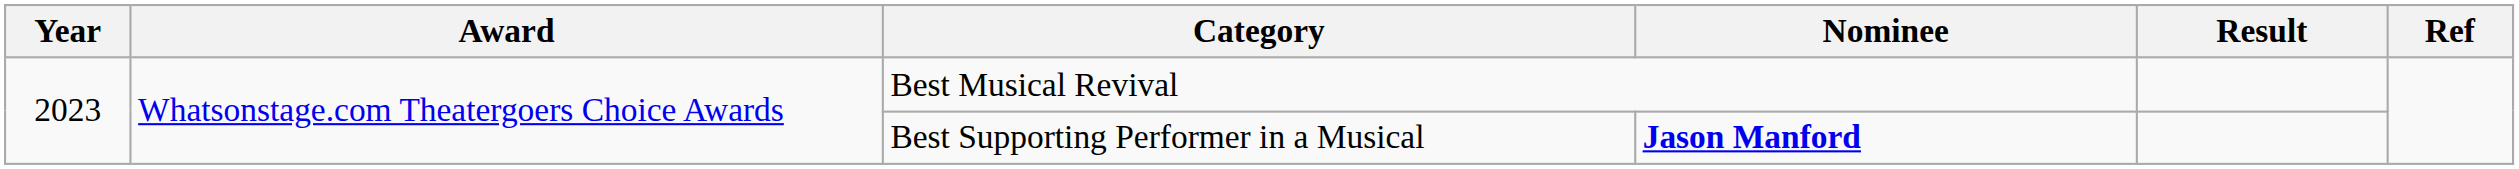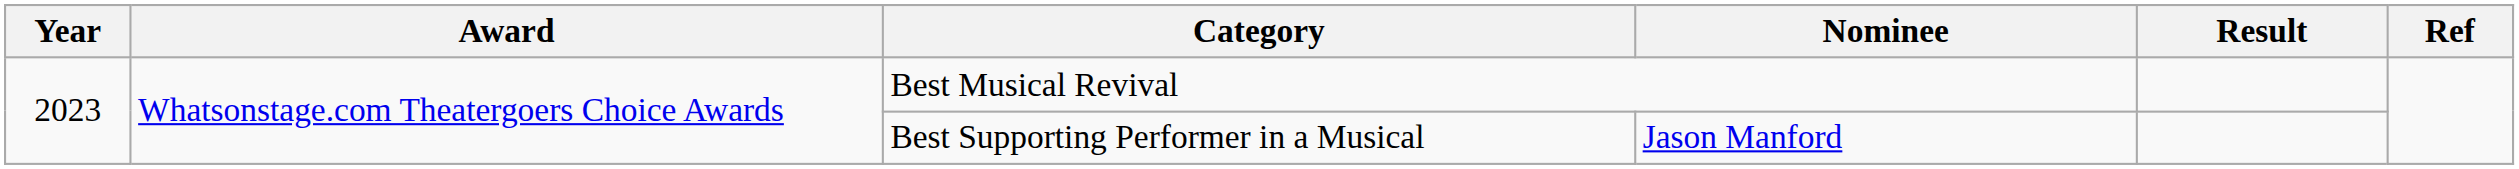(1752, 137) bold -> (1743, 137) normal
